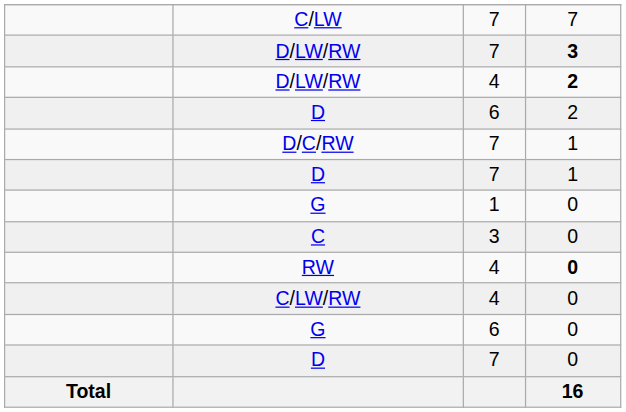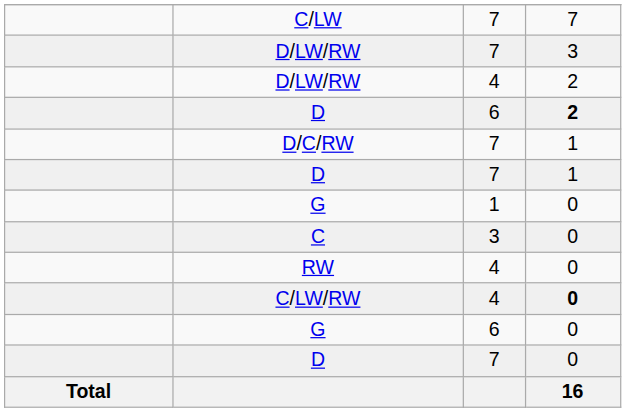(573, 50) bold -> (573, 50) normal
(573, 81) bold -> (573, 81) normal
(573, 112) normal -> (573, 112) bold
(573, 267) bold -> (573, 267) normal
(573, 298) normal -> (573, 298) bold
